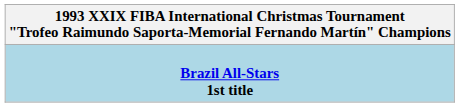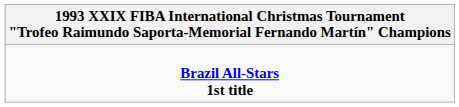(230, 81) lightblue background -> (230, 81) no background
